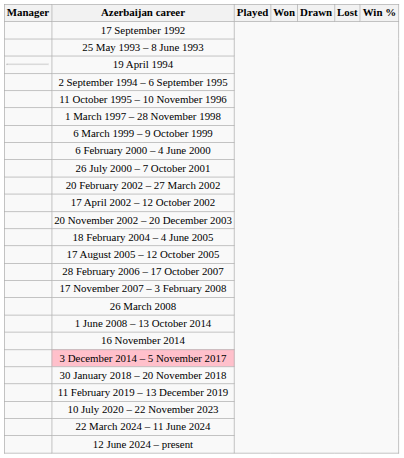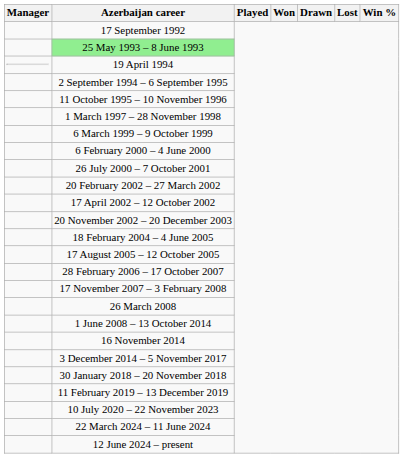(143, 47) no background -> (143, 47) lightgreen background
(143, 358) pink background -> (143, 358) no background
